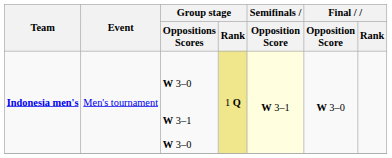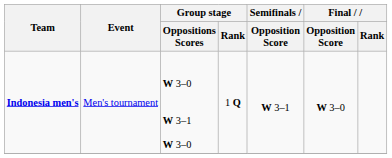(233, 102) khaki background -> (233, 102) no background
(276, 108) lightyellow background -> (276, 108) no background
